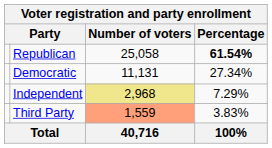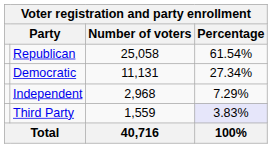(231, 53) bold -> (231, 53) normal
(140, 93) khaki background -> (140, 93) no background
(140, 113) lightsalmon background -> (140, 113) no background
(231, 113) no background -> (231, 113) lavender background
